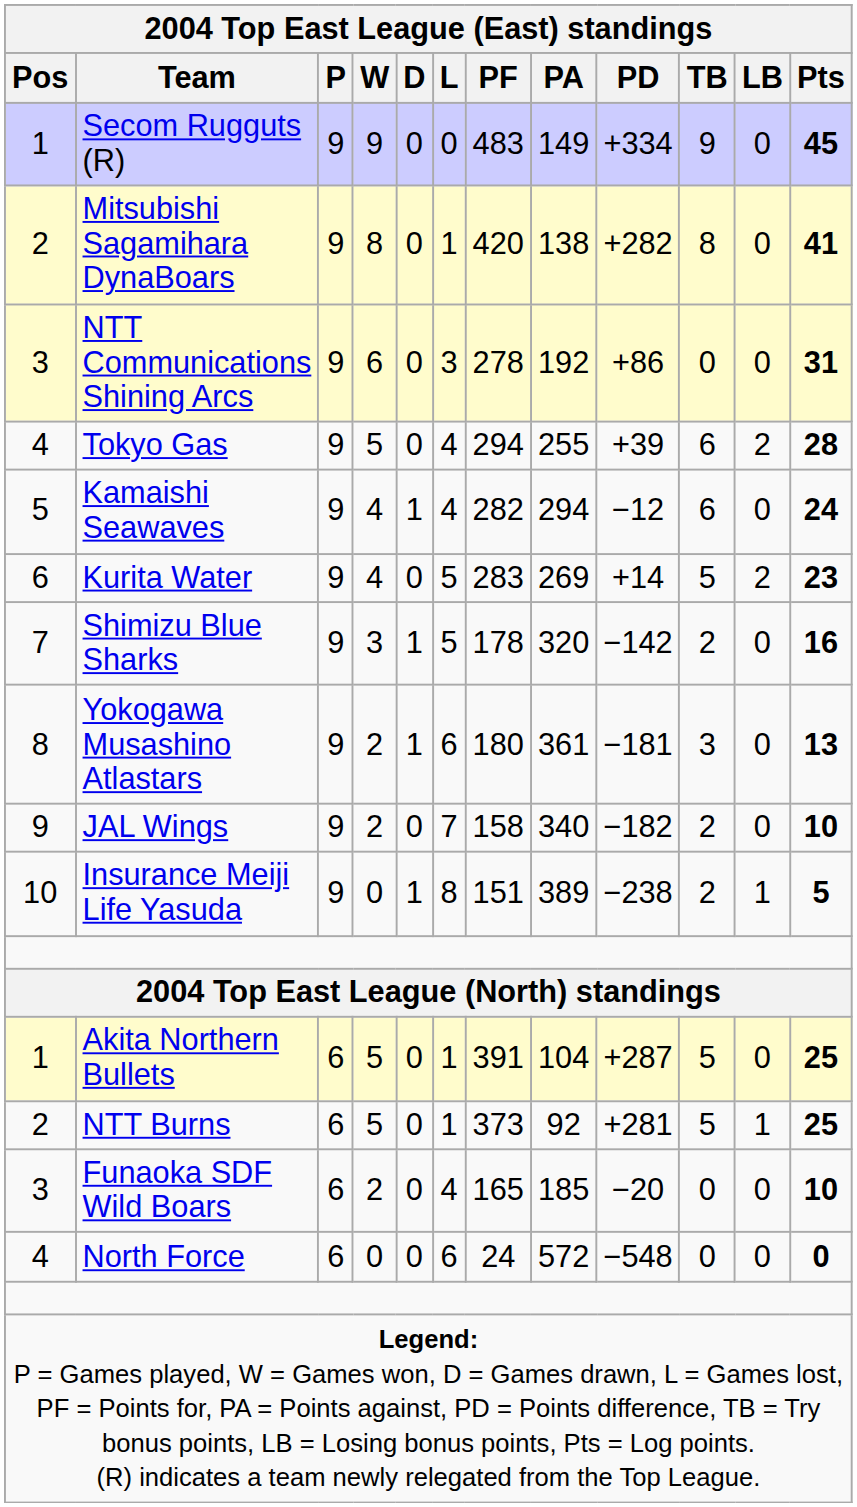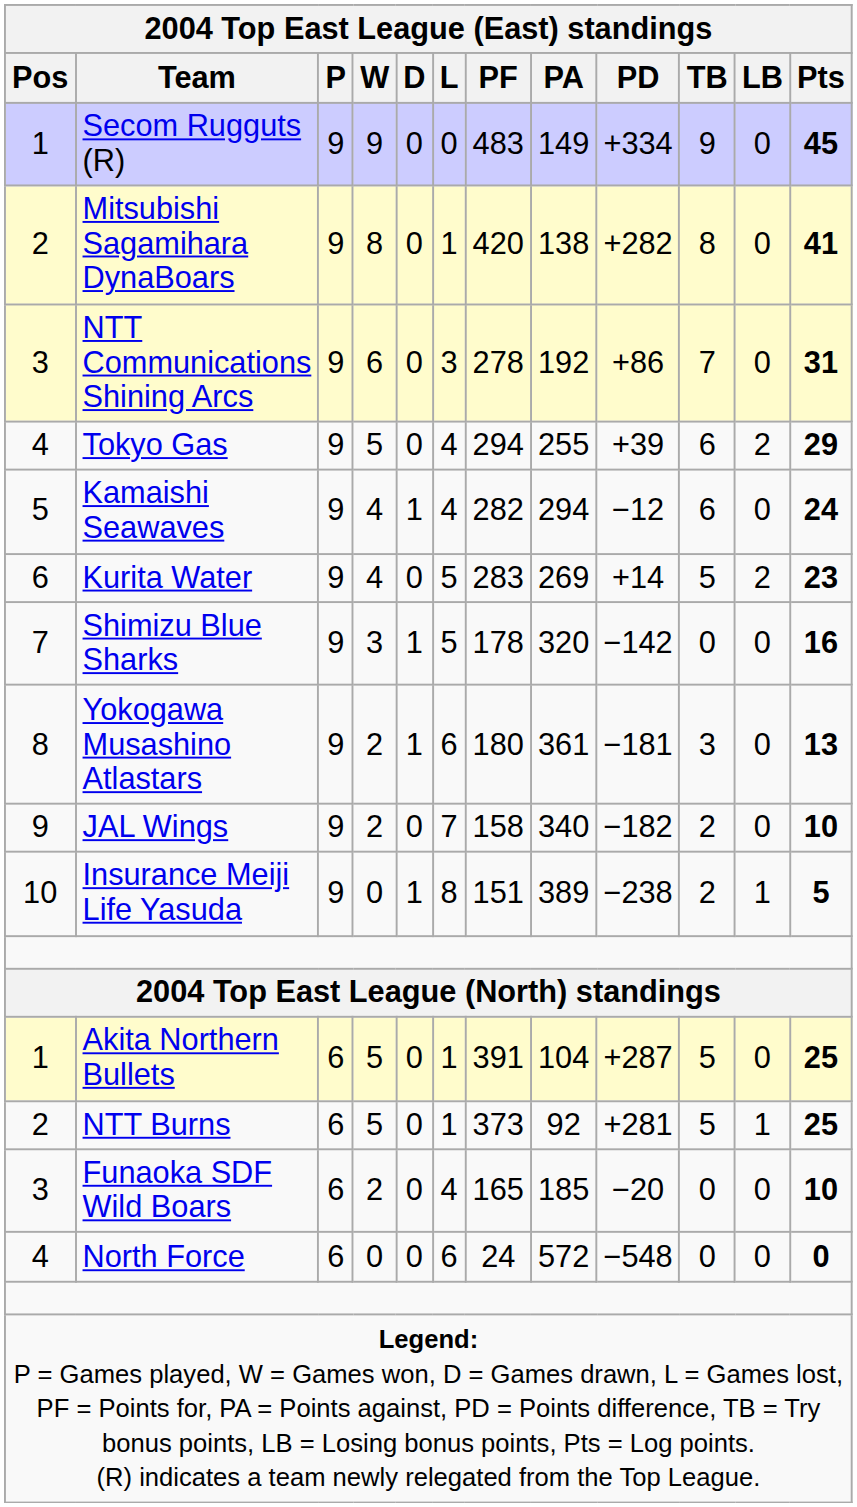(707, 361) 0 -> (707, 361) 7
(821, 445) 28 -> (821, 445) 29
(707, 643) 2 -> (707, 643) 0
